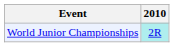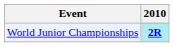(155, 32) normal -> (155, 32) bold
